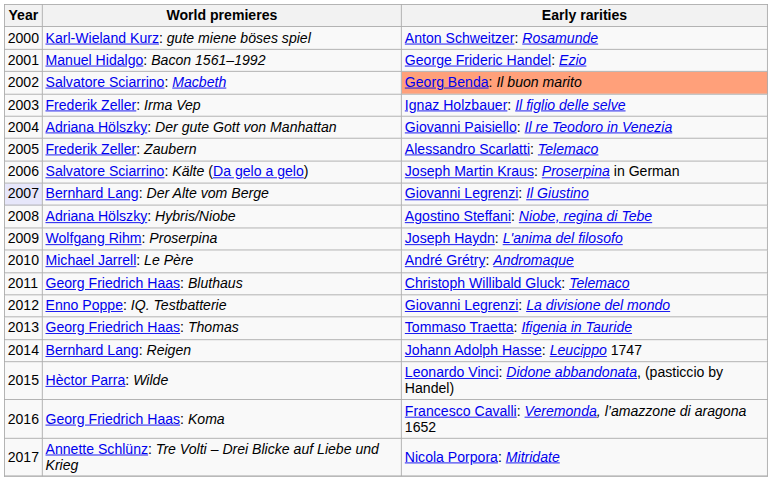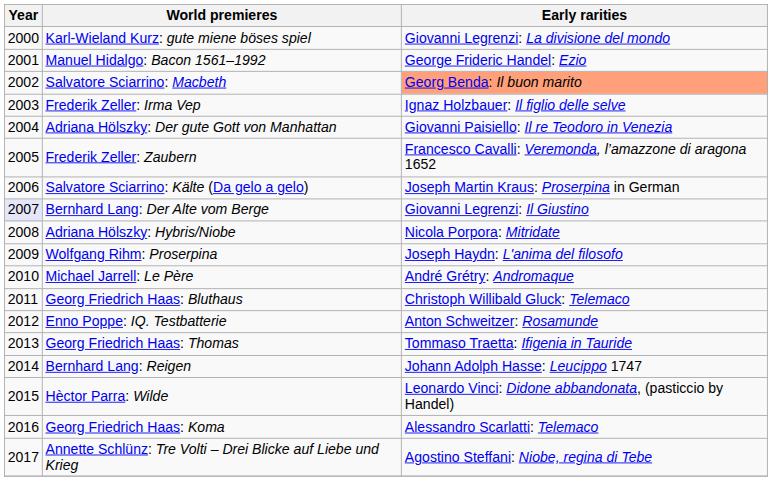(501, 37) Anton Schweitzer: Rosamunde -> (538, 37) Giovanni Legrenzi: La divisione del mondo
(502, 149) Alessandro Scarlatti: Telemaco -> (576, 157) Francesco Cavalli: Veremonda, l’amazzone di aragona 1652
(529, 216) Agostino Steffani: Niobe, regina di Tebe -> (482, 232) Nicola Porpora: Mitridate
(538, 305) Giovanni Legrenzi: La divisione del mondo -> (501, 321) Anton Schweitzer: Rosamunde
(576, 419) Francesco Cavalli: Veremonda, l’amazzone di aragona 1652 -> (502, 426) Alessandro Scarlatti: Telemaco
(482, 457) Nicola Porpora: Mitridate -> (529, 457) Agostino Steffani: Niobe, regina di Tebe
